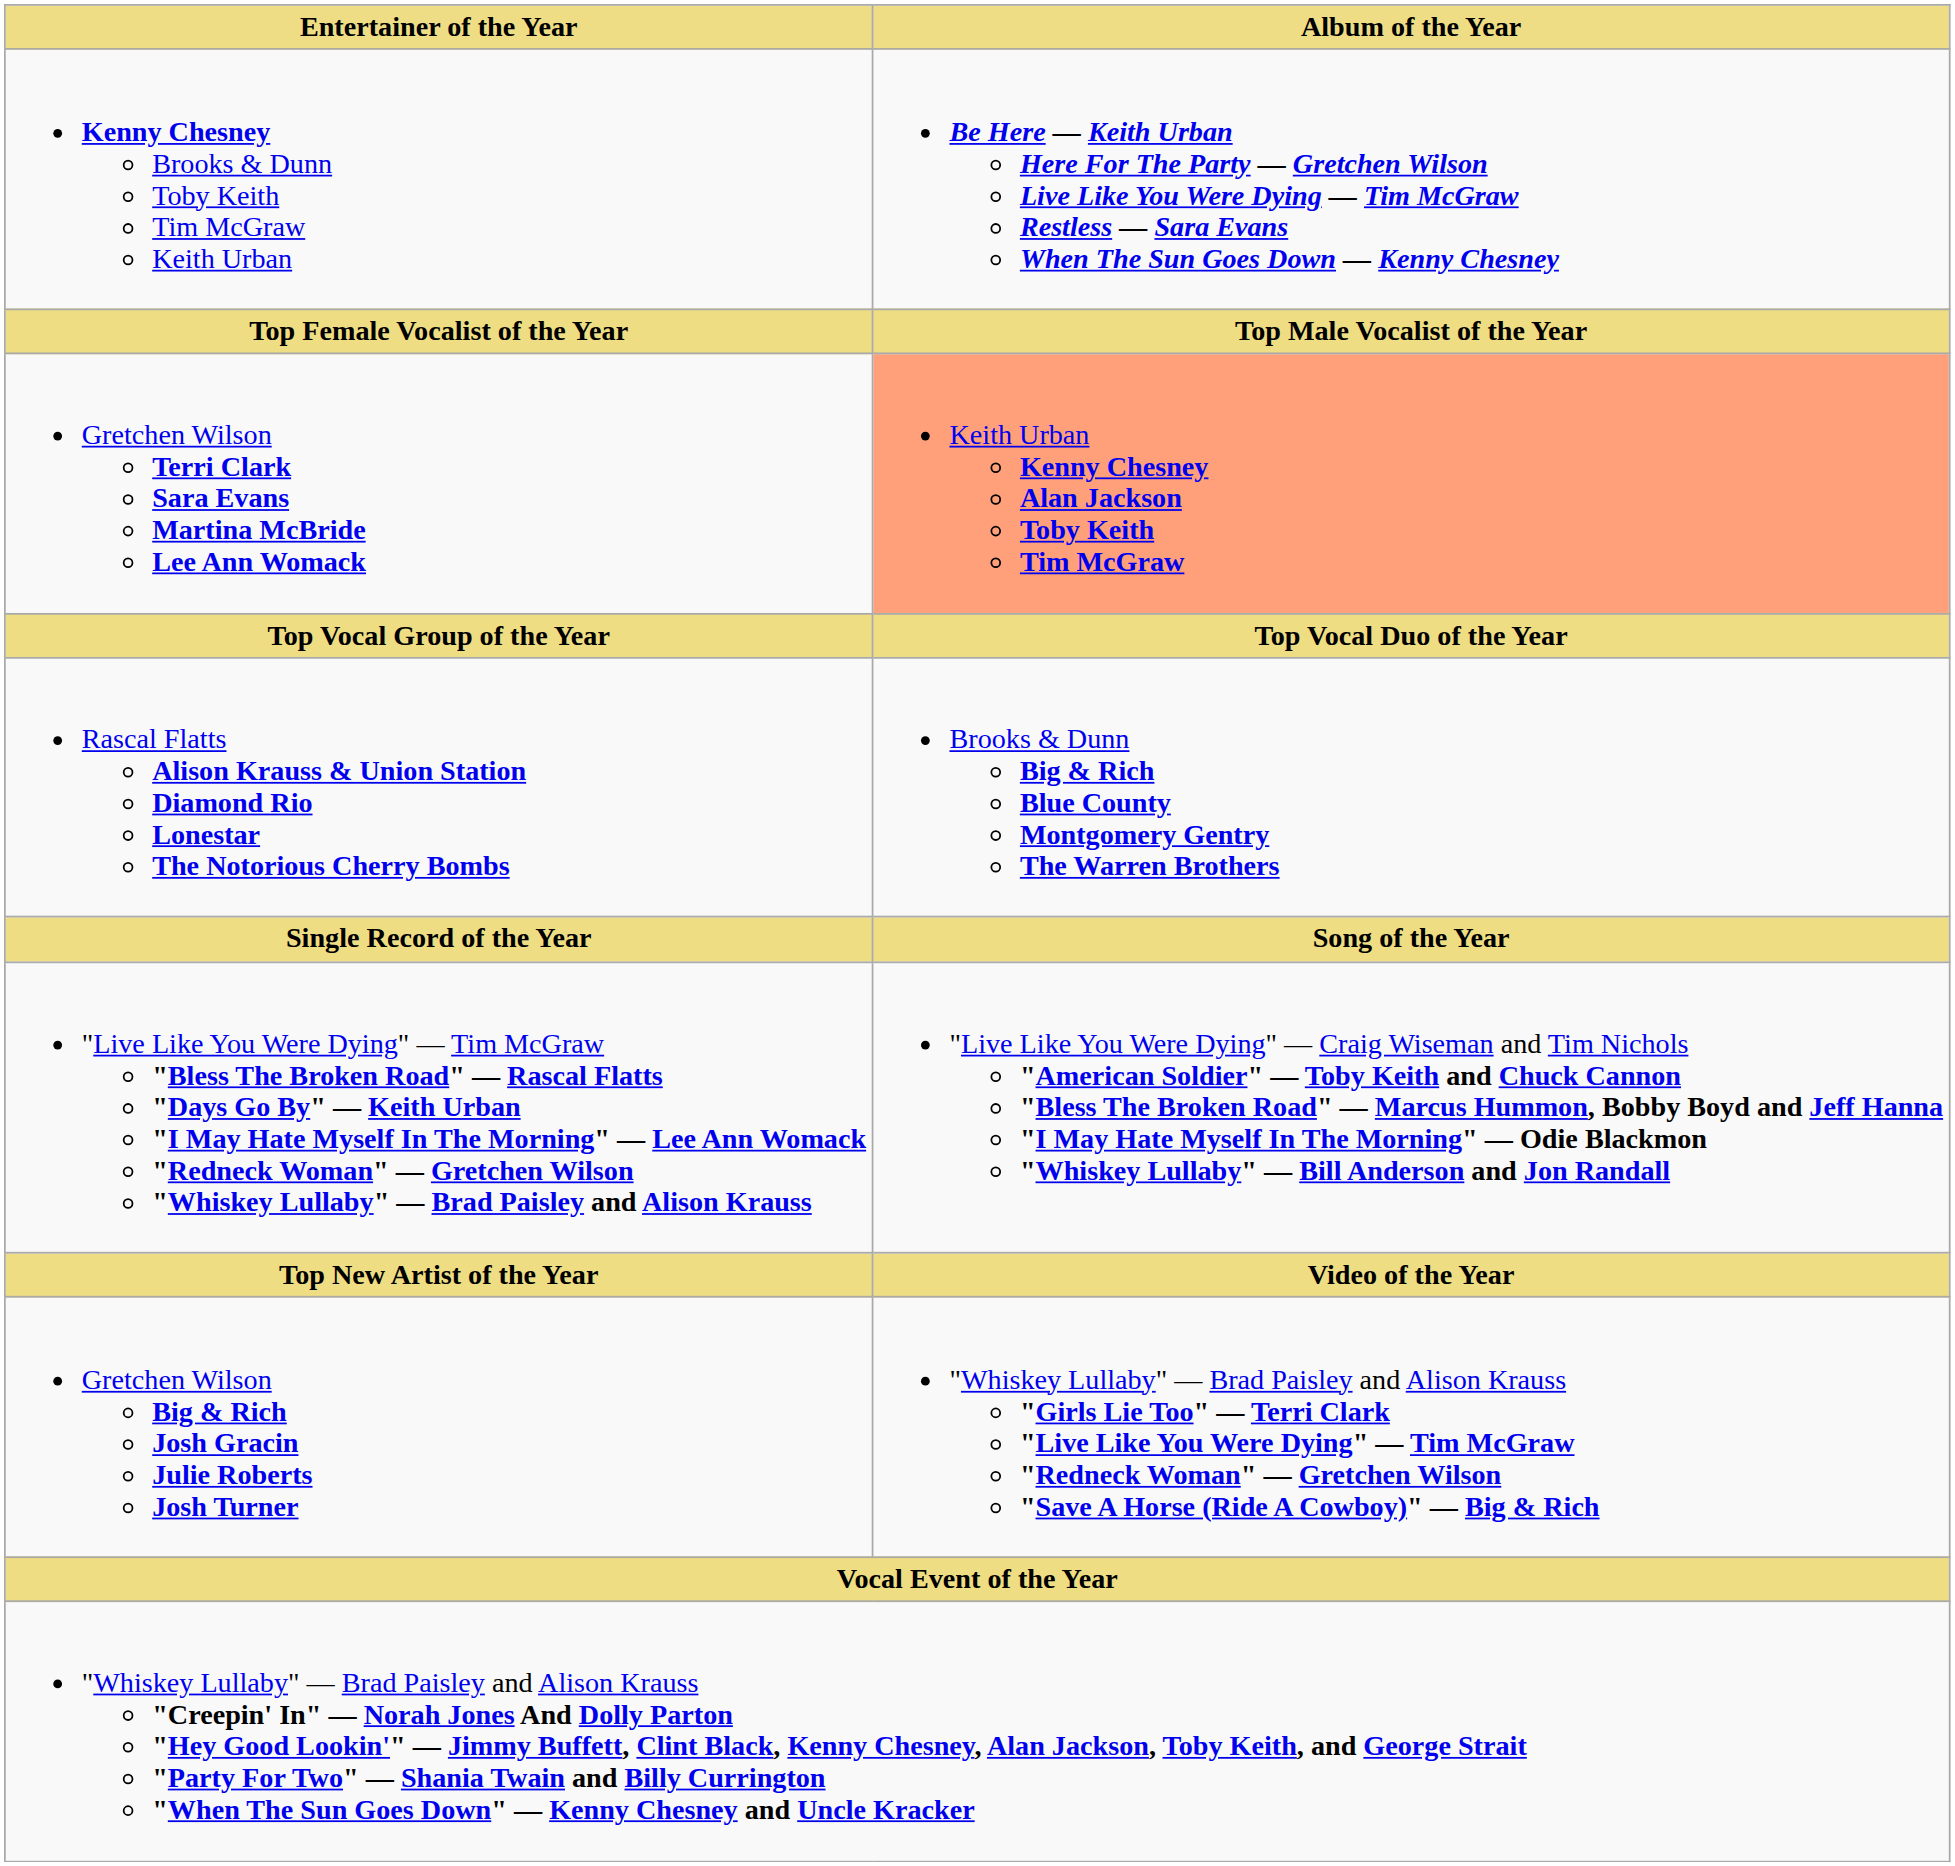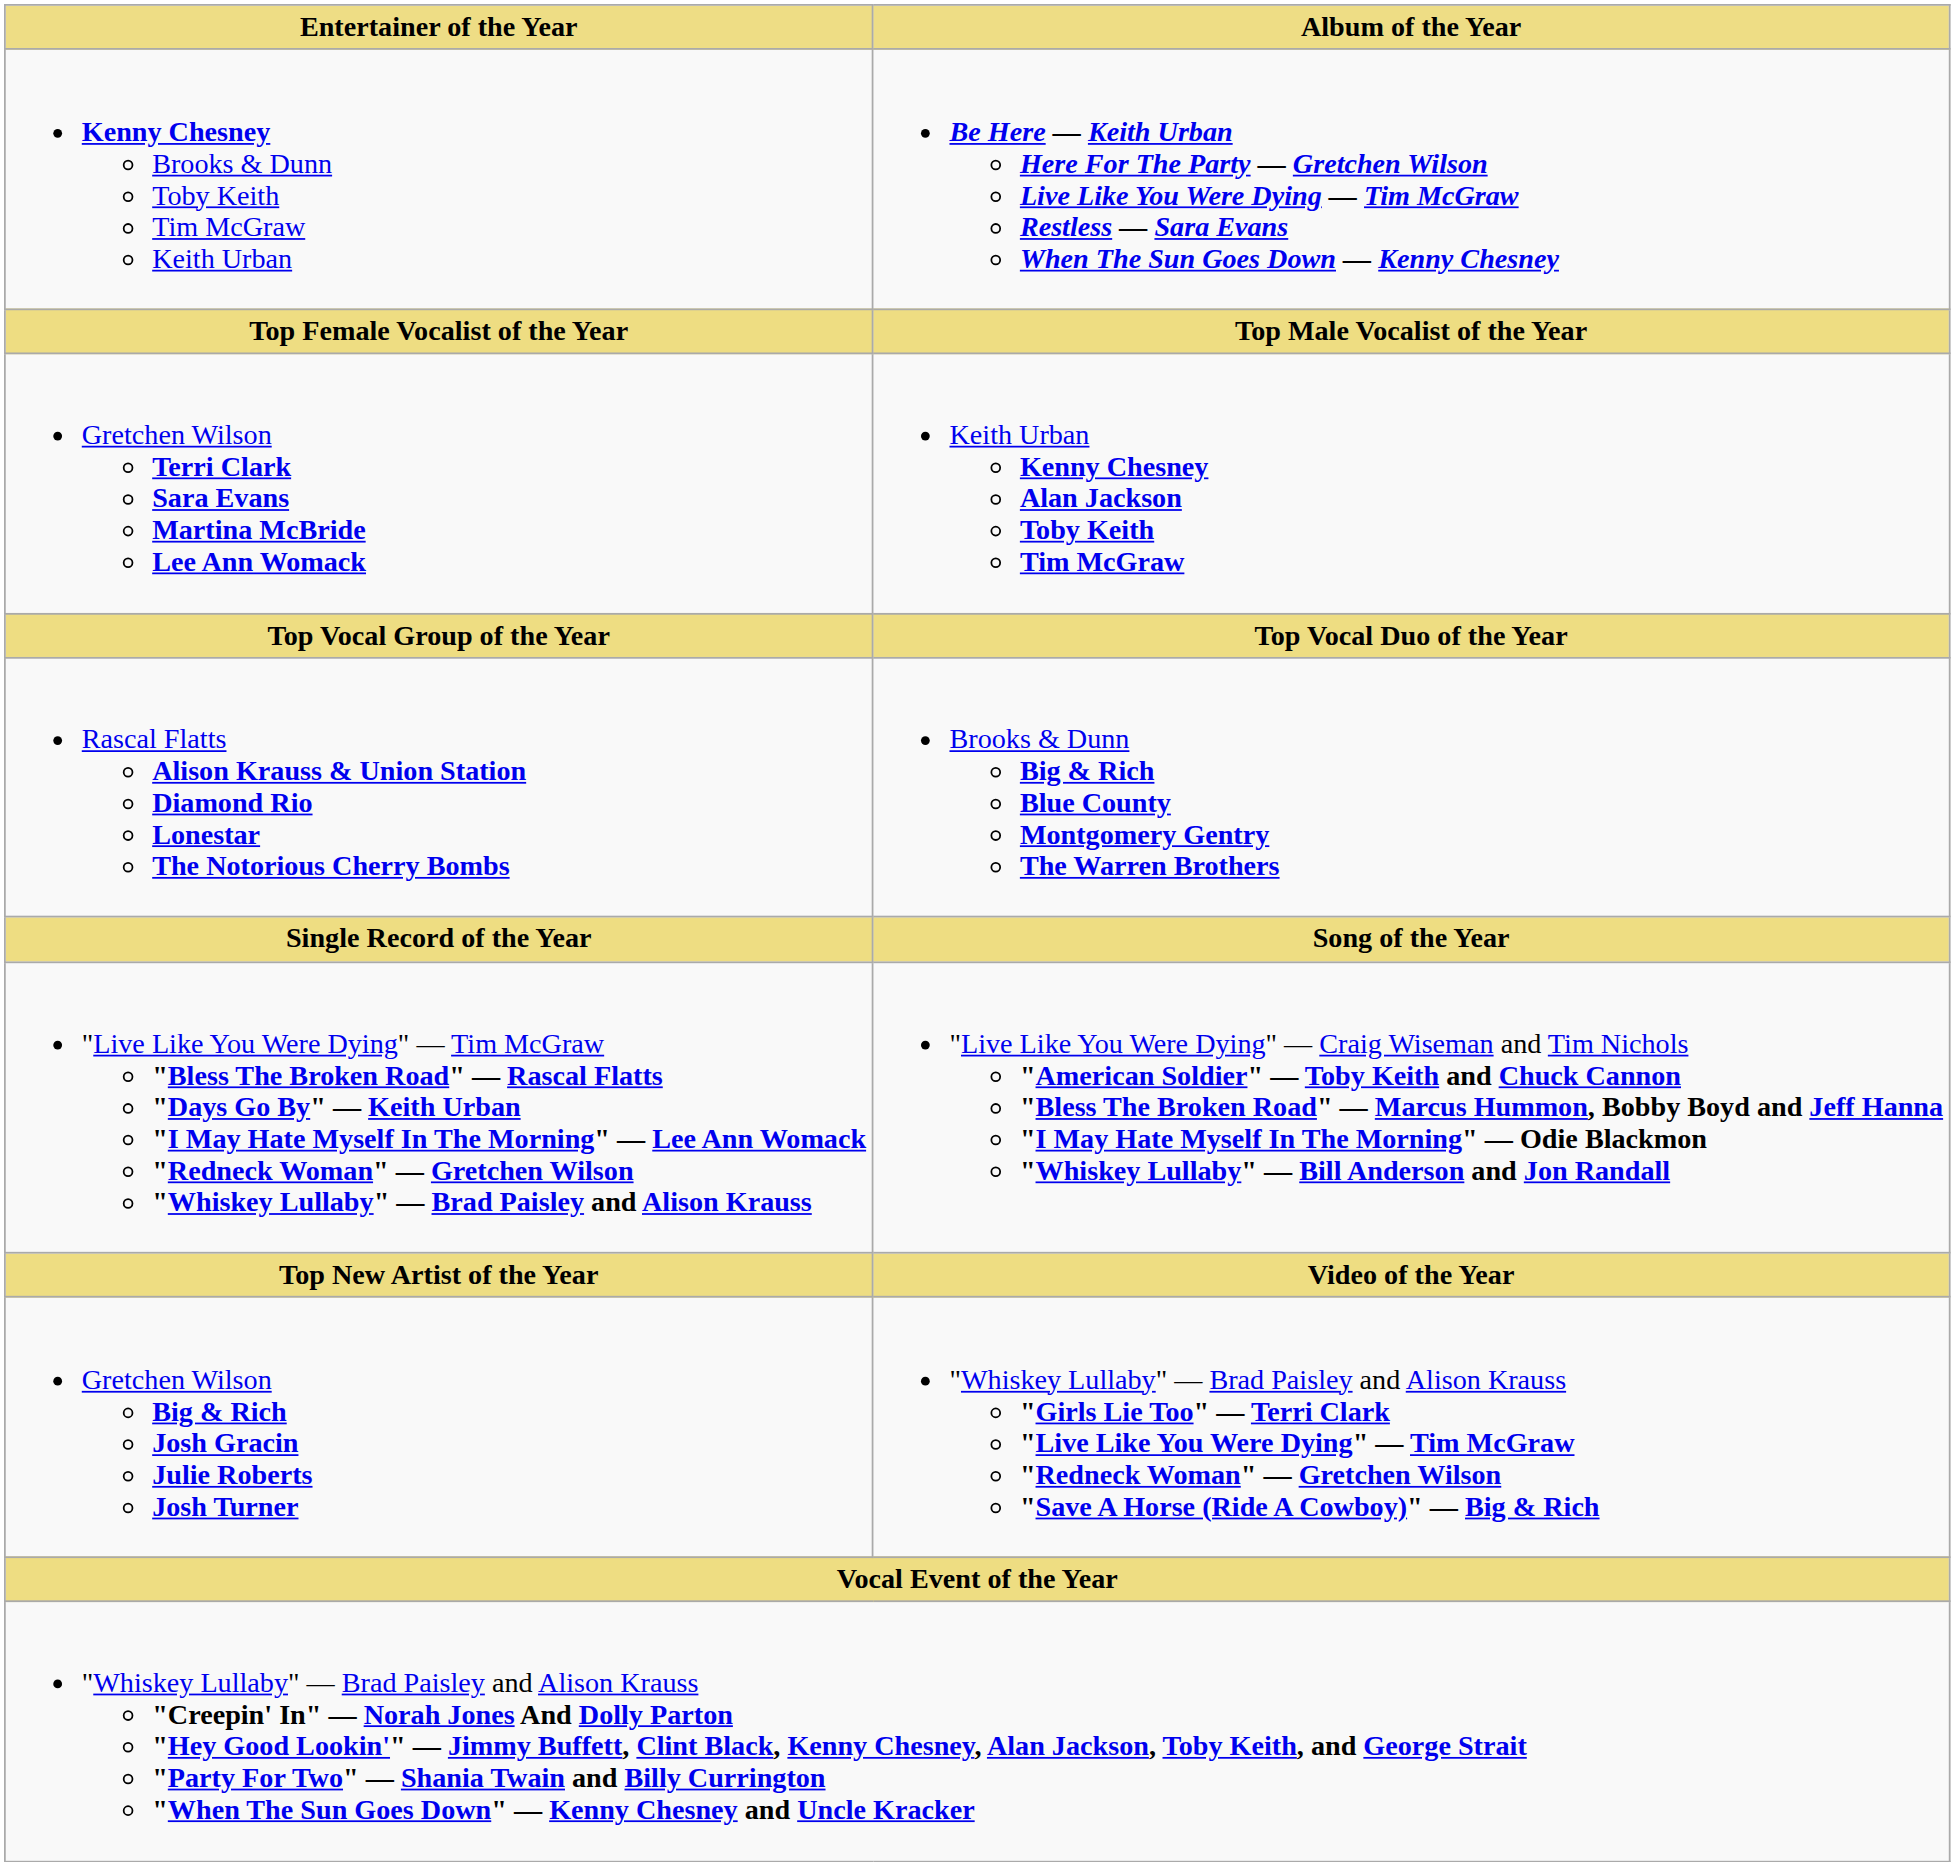(1411, 499) lightsalmon background -> (1411, 499) no background
